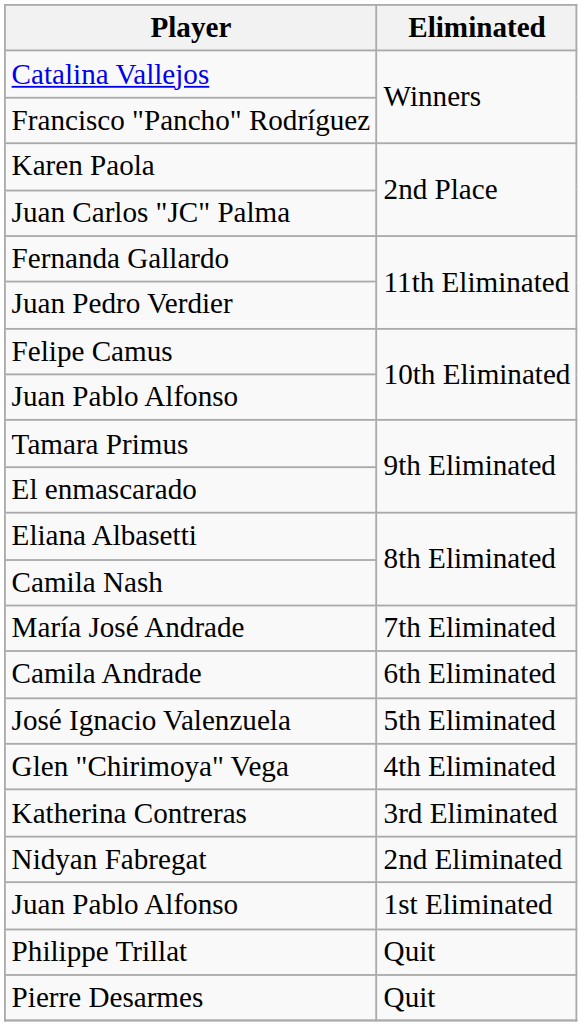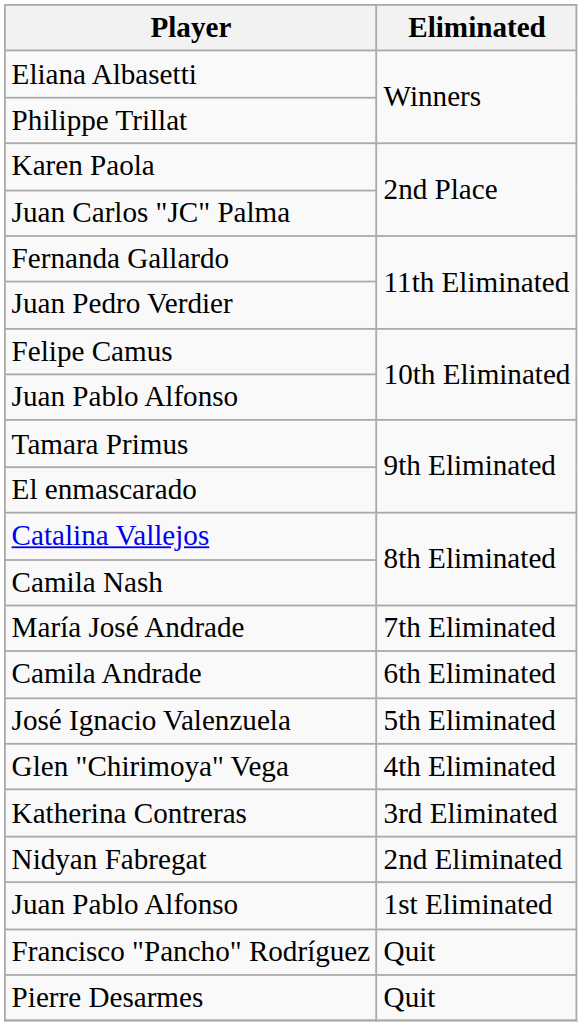(110, 73) Catalina Vallejos -> (104, 73) Eliana Albasetti
(191, 119) Francisco "Pancho" Rodríguez -> (99, 119) Philippe Trillat
(104, 535) Eliana Albasetti -> (110, 535) Catalina Vallejos
(99, 951) Philippe Trillat -> (191, 951) Francisco "Pancho" Rodríguez
